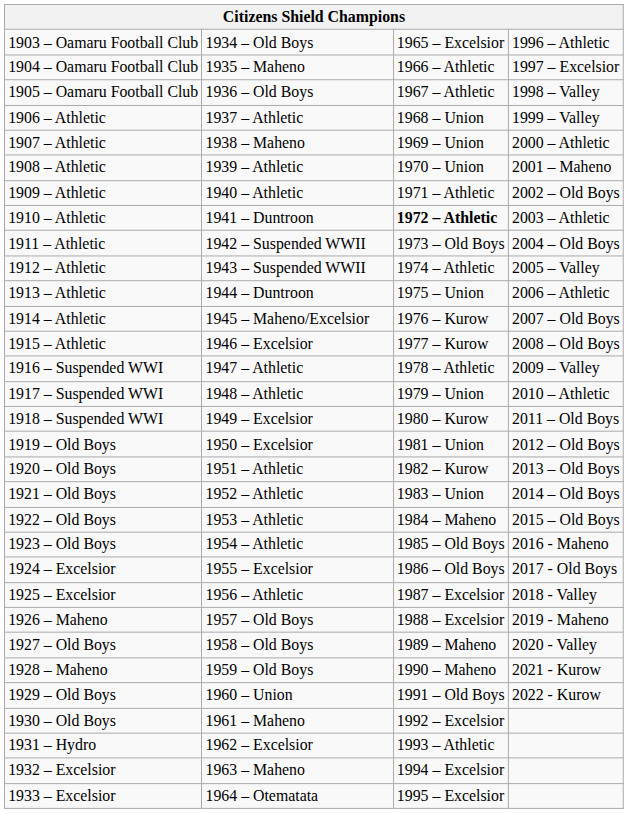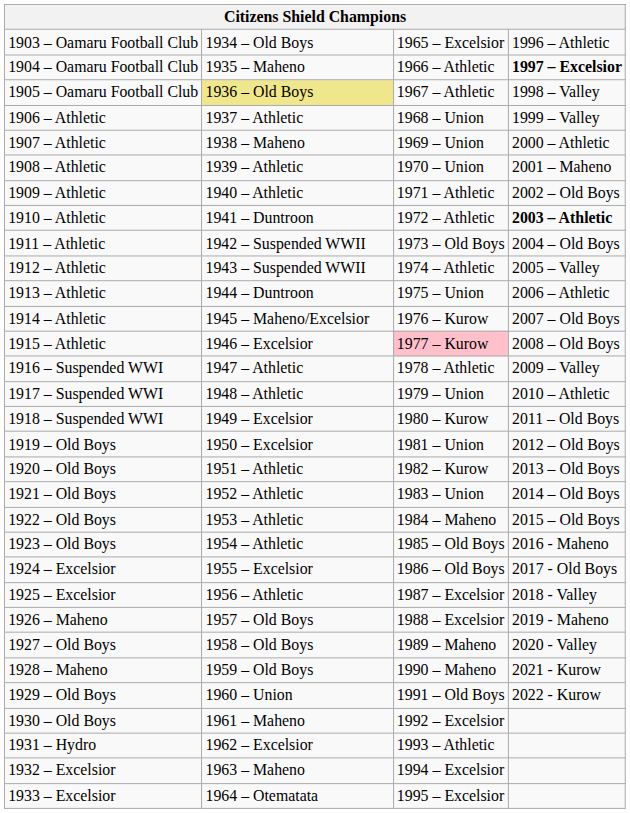(566, 67) normal -> (567, 67) bold
(259, 92) no background -> (259, 92) khaki background
(447, 218) bold -> (446, 218) normal
(561, 218) normal -> (562, 218) bold
(443, 343) no background -> (443, 343) pink background
